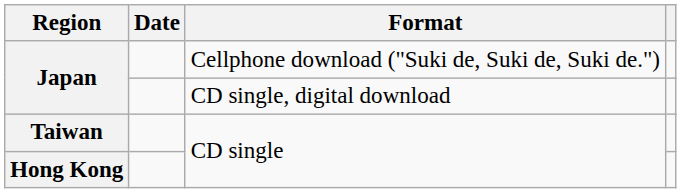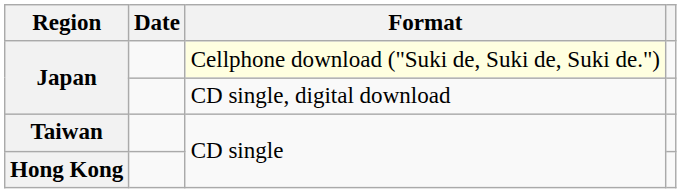(425, 59) no background -> (425, 59) lightyellow background
